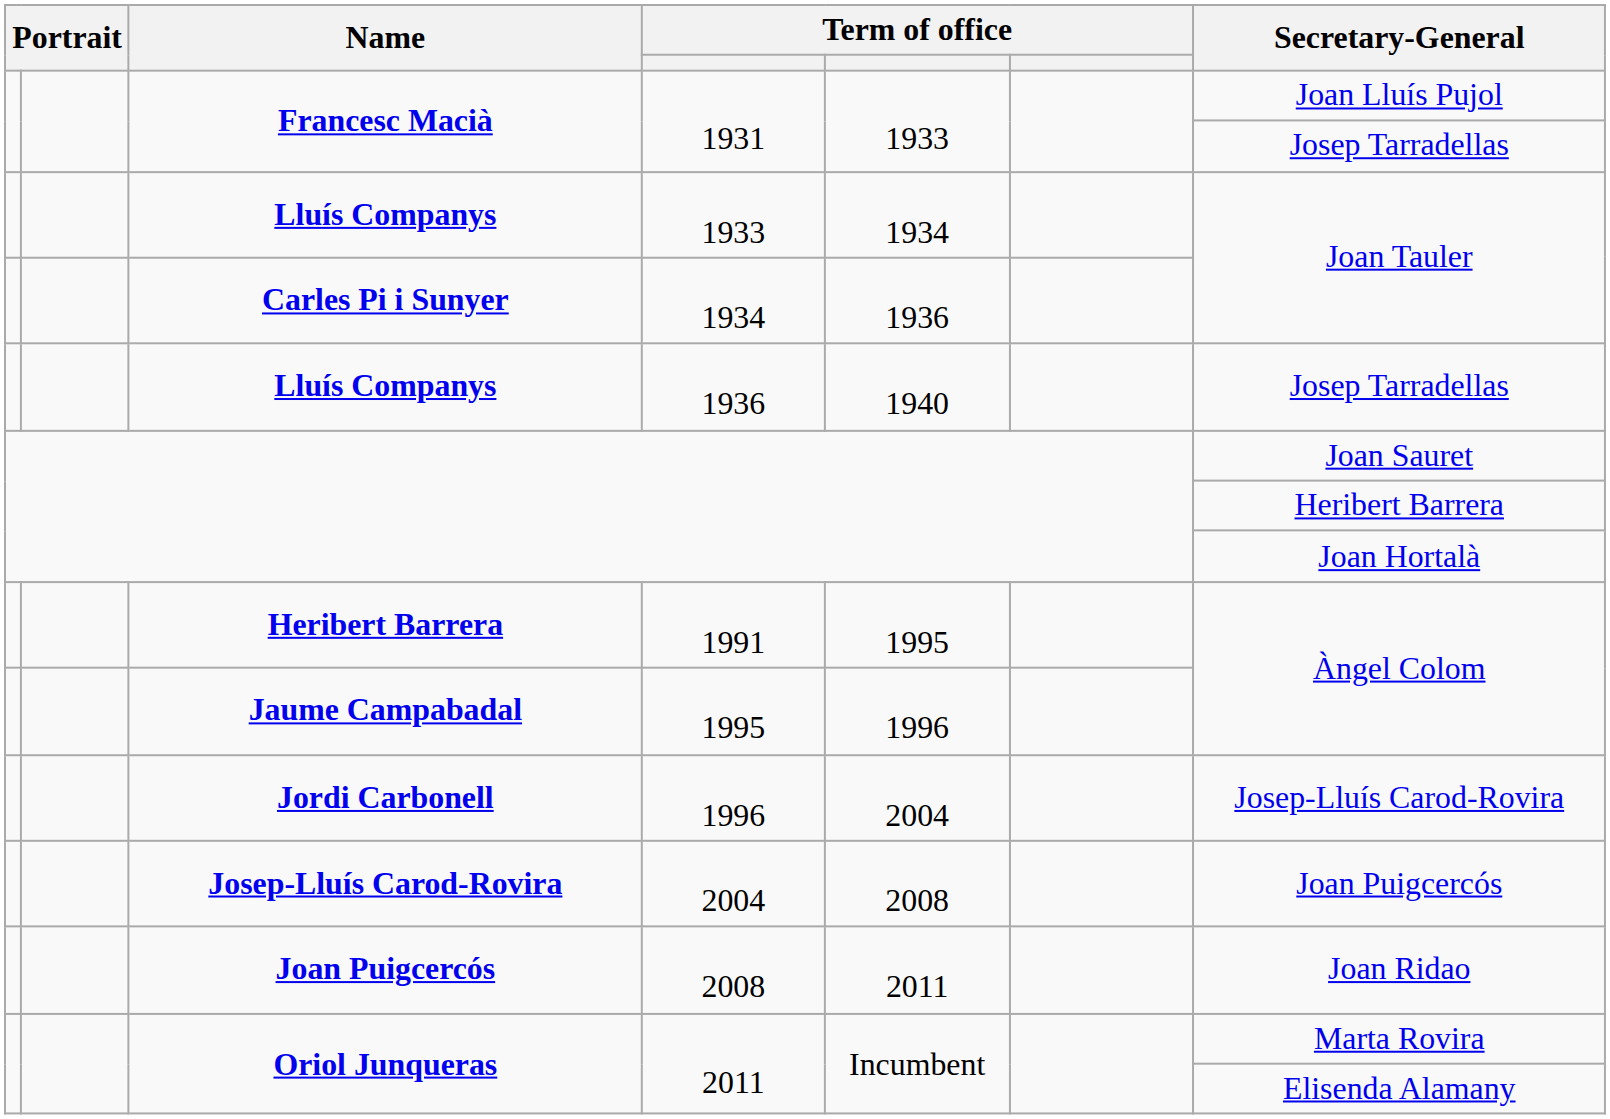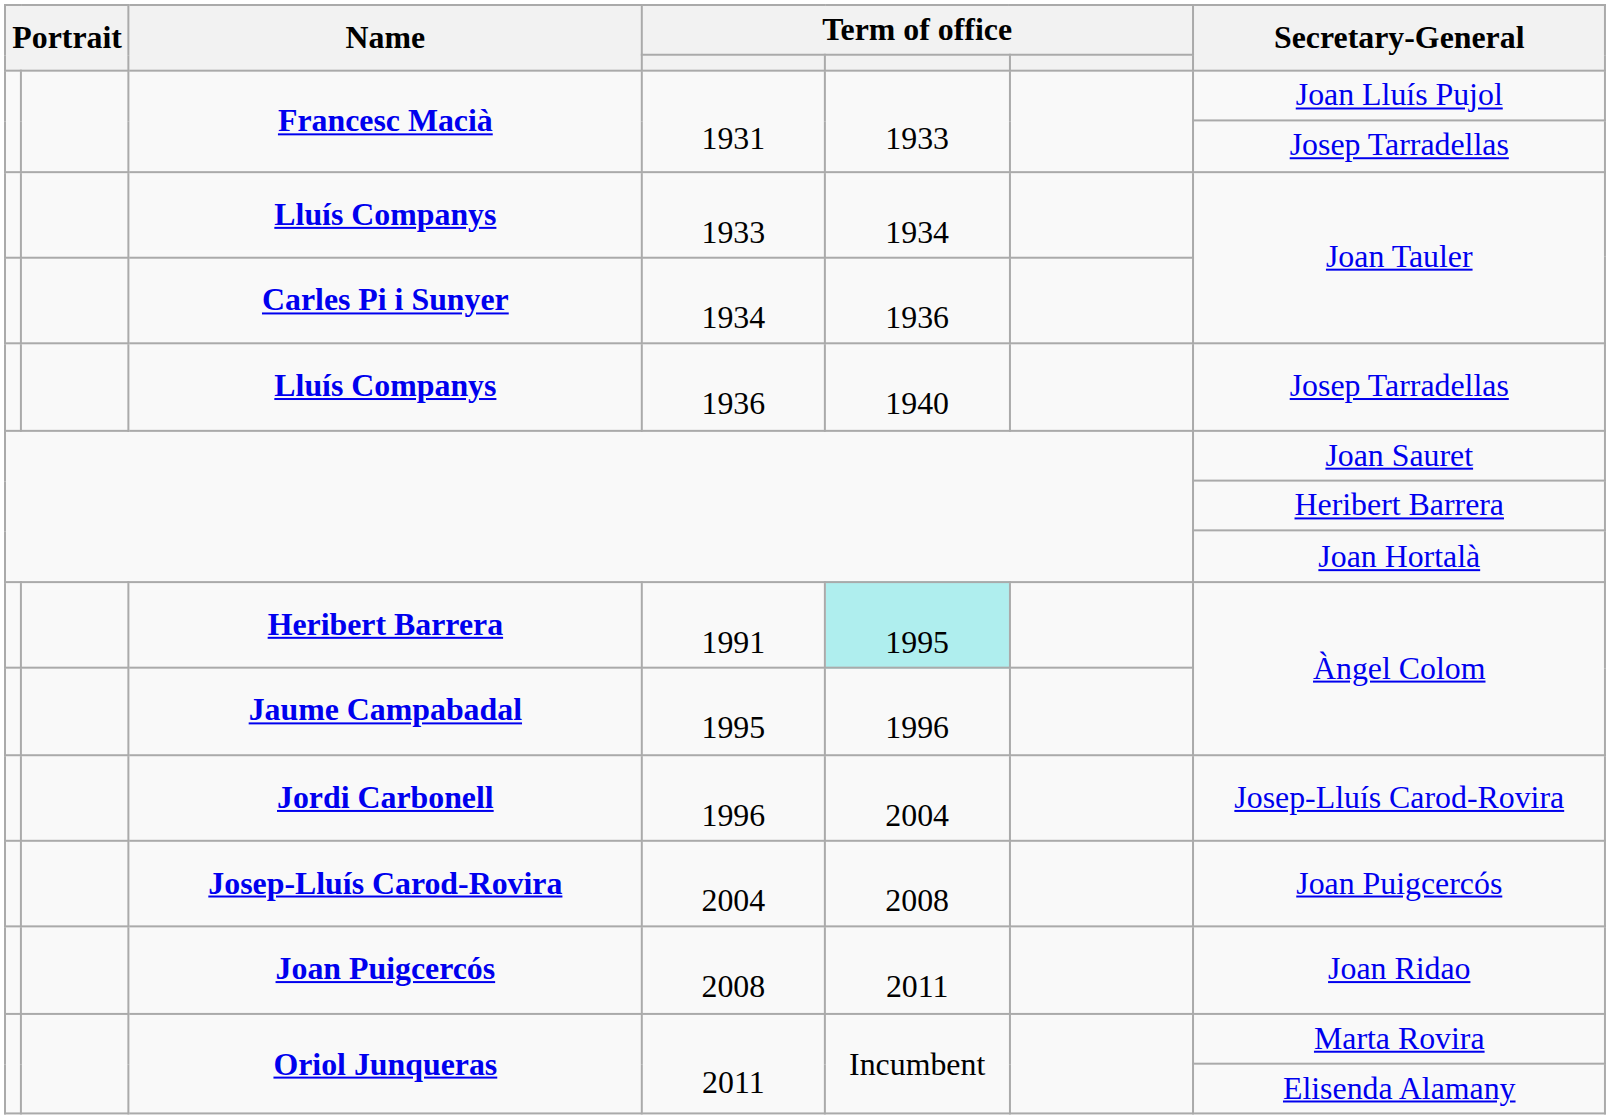(917, 642) no background -> (917, 642) paleturquoise background
